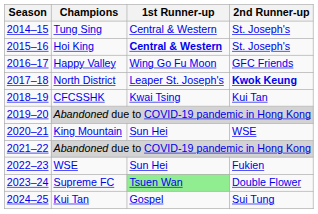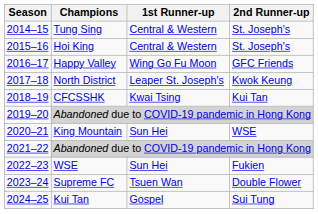(176, 47) bold -> (173, 47) normal
(264, 81) bold -> (262, 81) normal
(156, 183) lightgreen background -> (156, 183) no background
